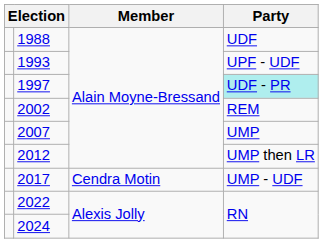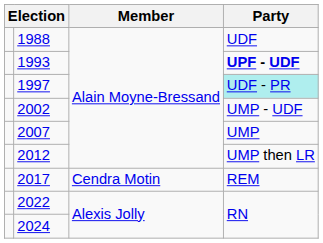(263, 62) normal -> (263, 62) bold
(243, 109) REM -> (265, 109) UMP - UDF
(265, 179) UMP - UDF -> (243, 179) REM
